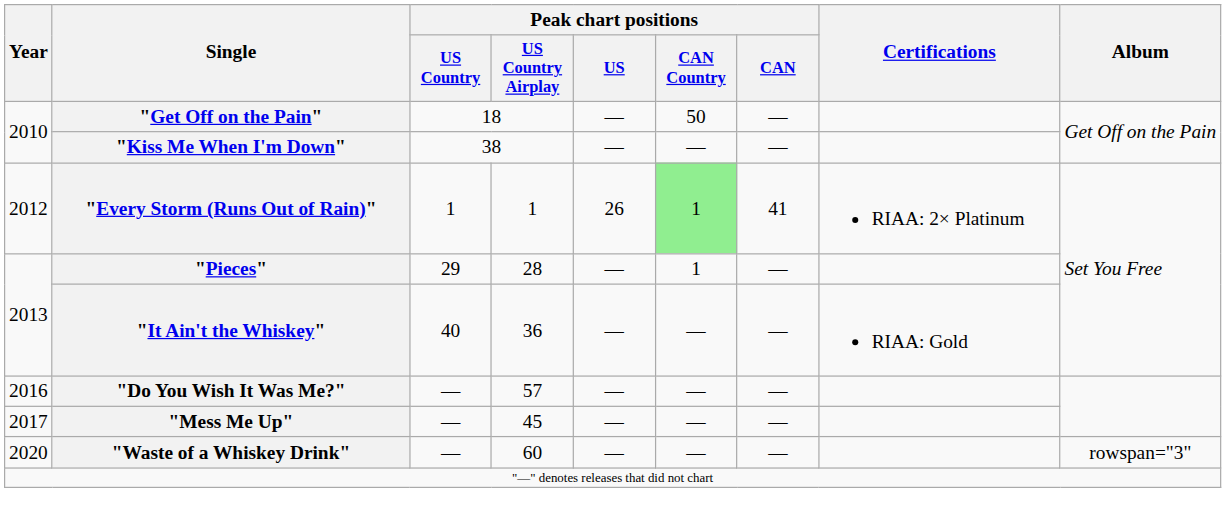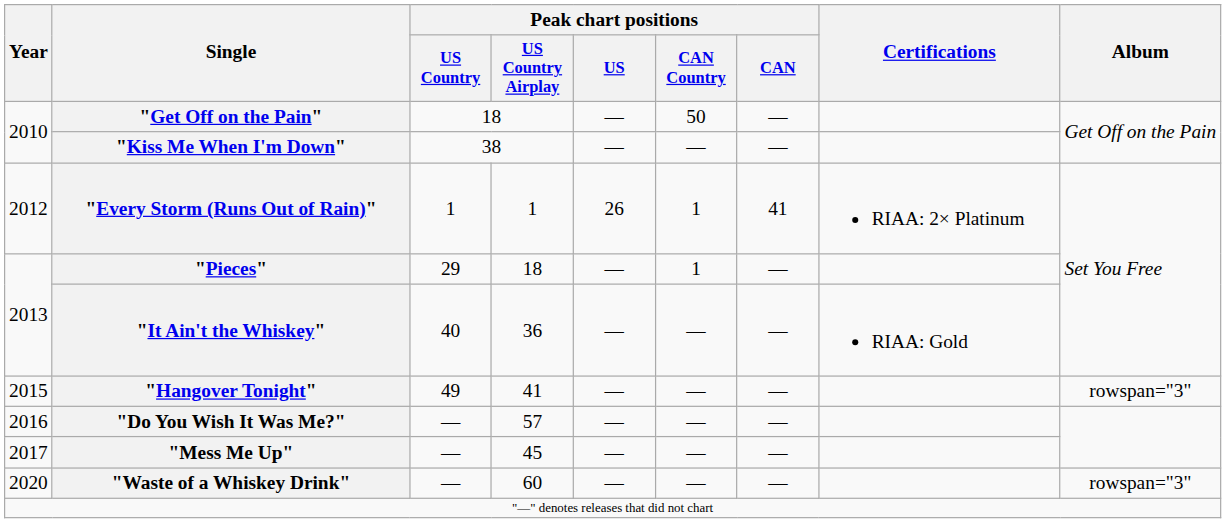(696, 208) lightgreen background -> (696, 208) no background
(532, 269) 28 -> (532, 269) 18
+ row: (231, 390)
